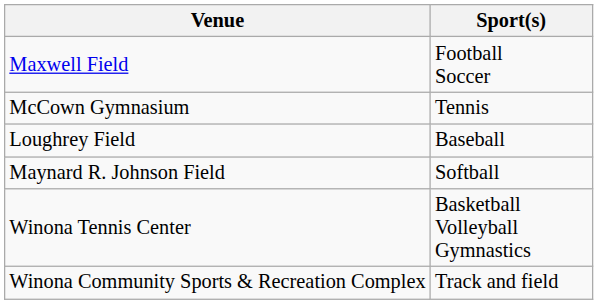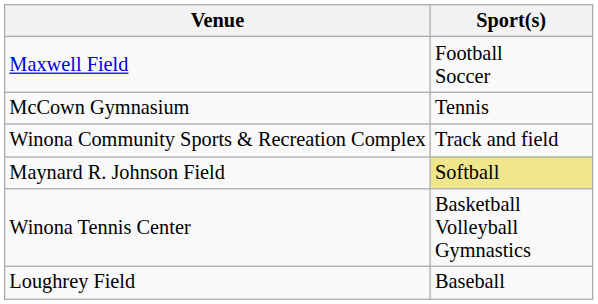rows swapped: (72, 140) <-> (217, 282)
(467, 172) no background -> (467, 172) khaki background
